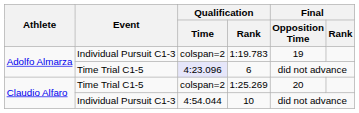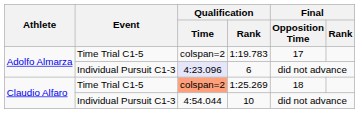(126, 54) Individual Pursuit C1-3 -> (110, 54) Time Trial C1-5
(298, 54) 19 -> (298, 54) 17
(110, 70) Time Trial C1-5 -> (126, 70) Individual Pursuit C1-3
(203, 85) no background -> (203, 85) lightsalmon background
(298, 85) 20 -> (298, 85) 18
